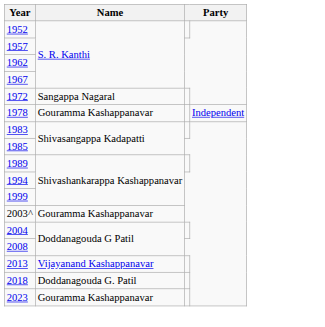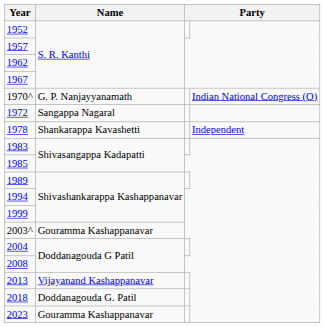+ row: (20, 96)
(95, 113) Gouramma Kashappanavar -> (89, 130) Shankarappa Kavashetti
